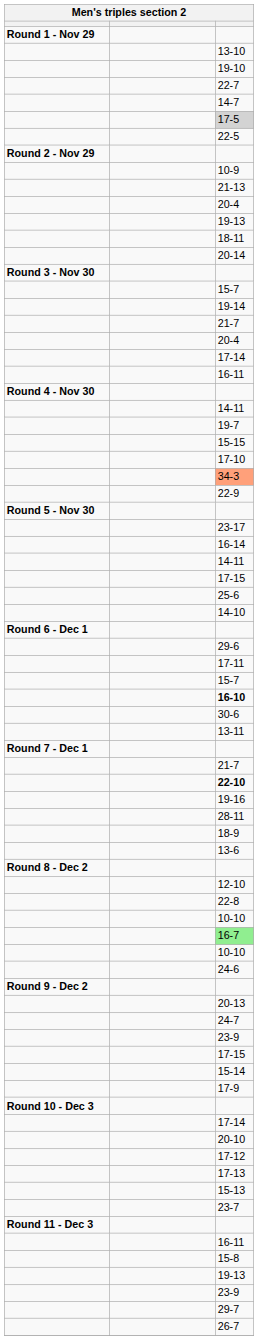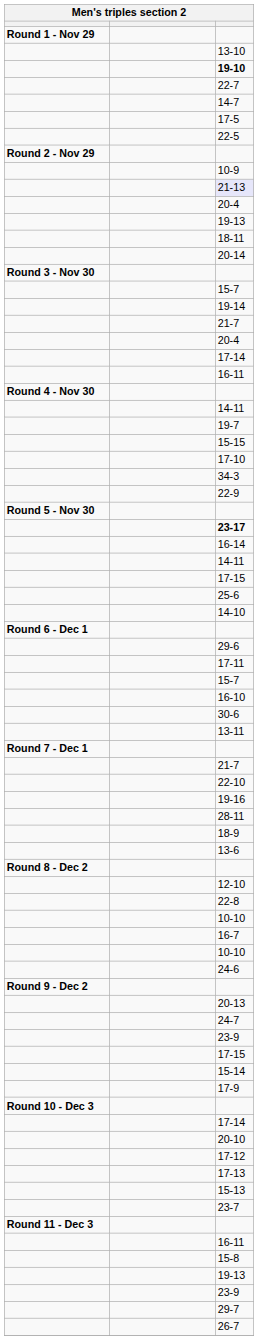(231, 68) normal -> (231, 68) bold
(228, 119) lightgrey background -> (228, 119) no background
(231, 187) no background -> (231, 187) lavender background
(228, 476) lightsalmon background -> (228, 476) no background
(231, 527) normal -> (231, 527) bold
(231, 697) bold -> (231, 697) normal
(231, 782) bold -> (231, 782) normal
(228, 936) lightgreen background -> (228, 936) no background
